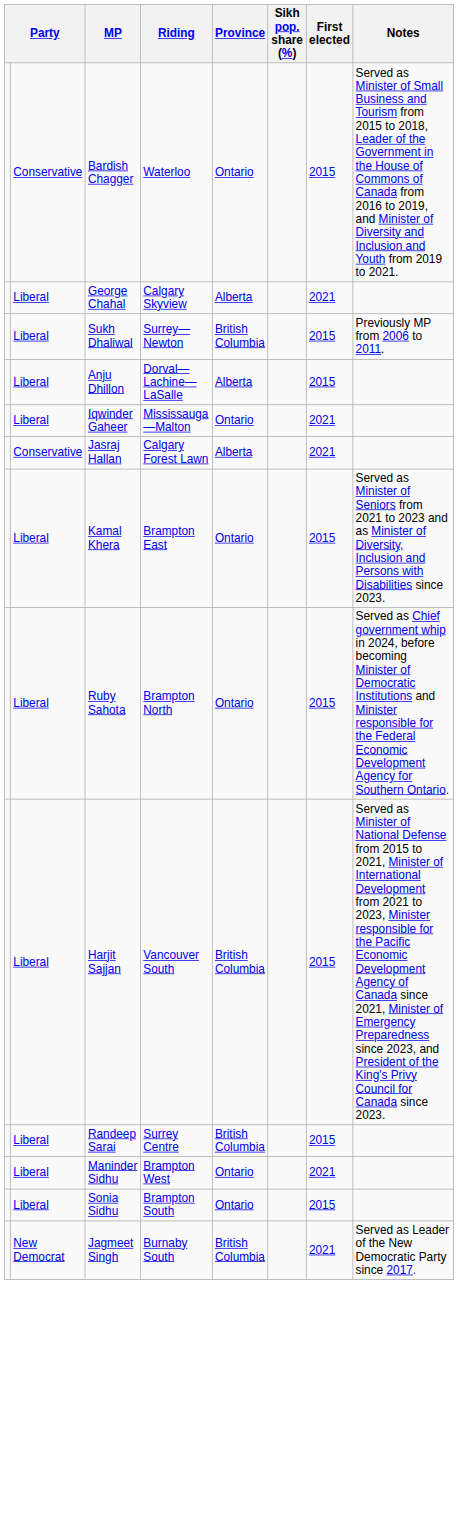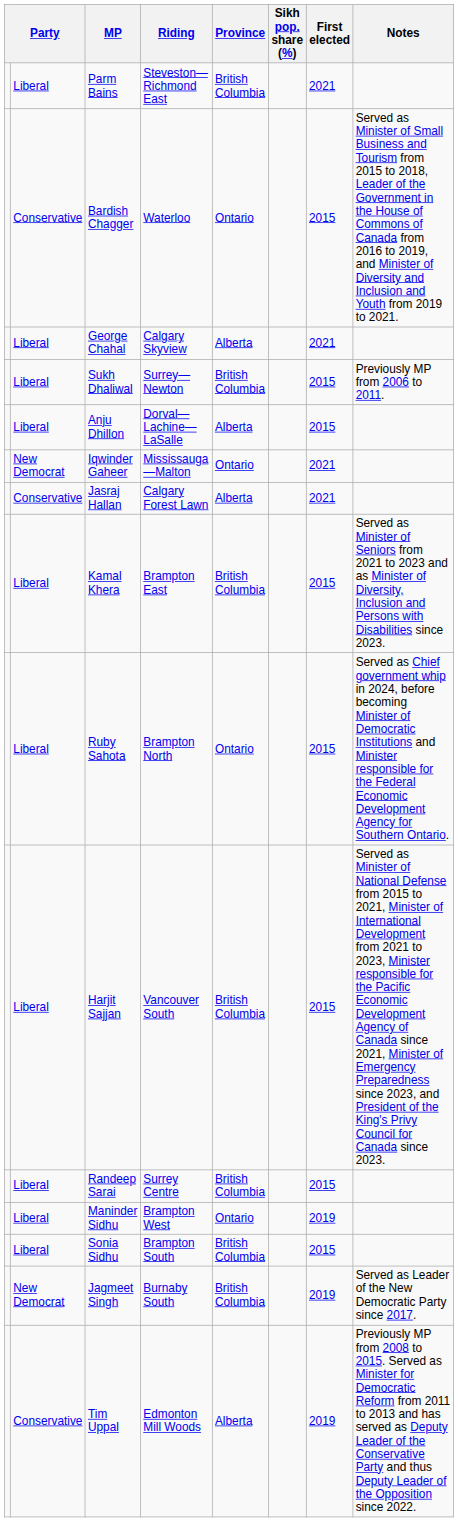+ row: (103, 85)
(31, 420) Liberal -> (39, 466) New Democrat
(234, 538) Ontario -> (240, 583) British Columbia
(322, 1172) 2021 -> (322, 1218) 2019
(234, 1204) Ontario -> (240, 1250) British Columbia
(322, 1250) 2021 -> (322, 1295) 2019
+ row: (103, 1421)
